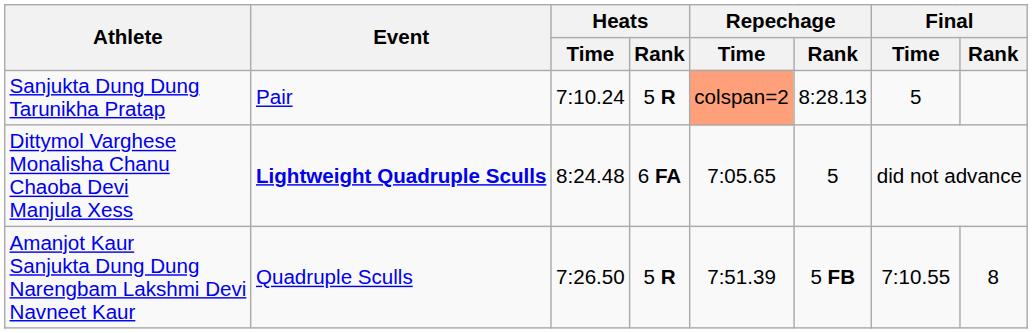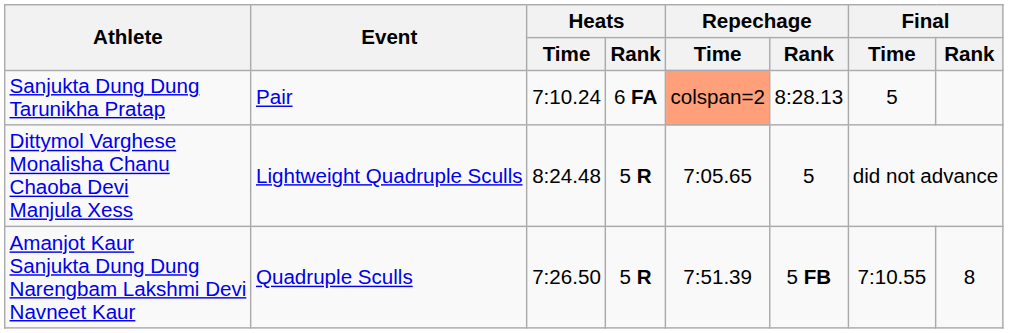(660, 98) 5 R -> (636, 98) 6 FA
(401, 176) bold -> (389, 176) normal
(659, 176) 6 FA -> (636, 176) 5 R
